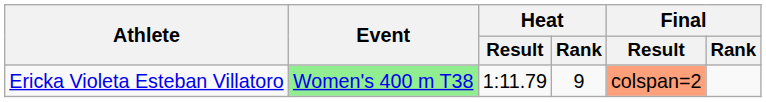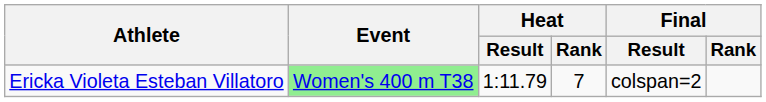(579, 81) 9 -> (579, 81) 7
(656, 81) lightsalmon background -> (656, 81) no background
